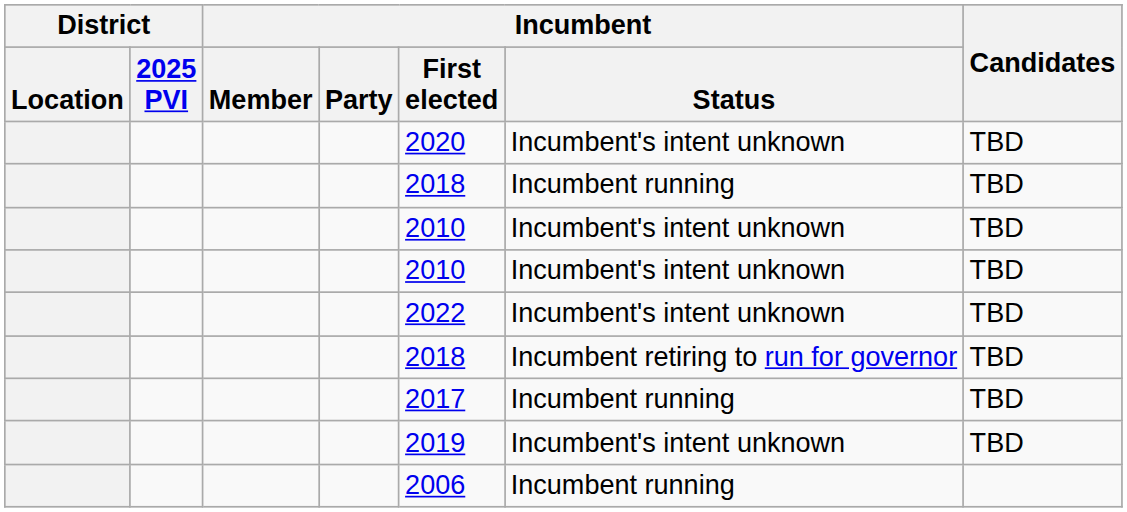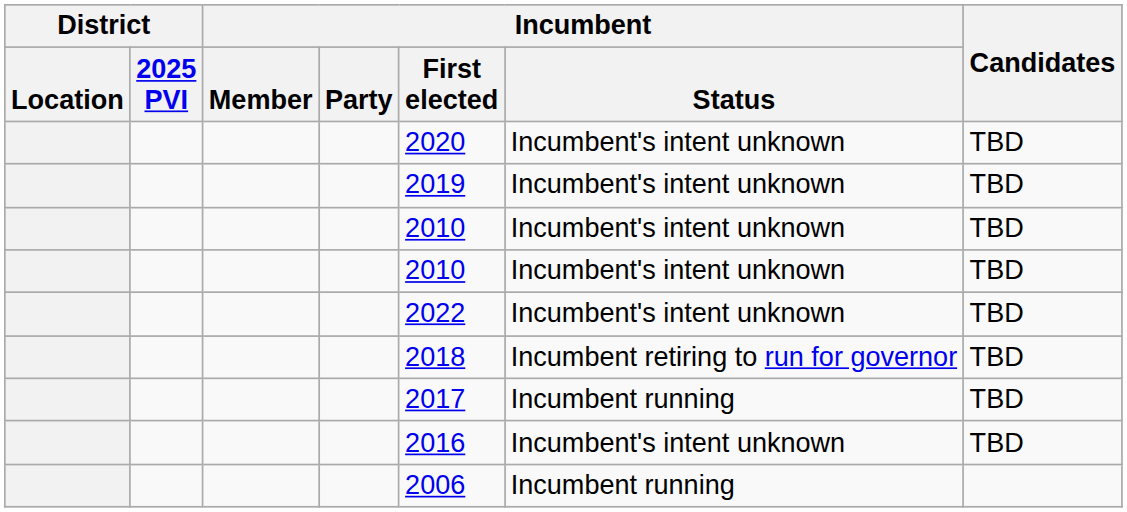(435, 185) 2018 -> (435, 185) 2019
(623, 185) Incumbent running -> (678, 185) Incumbent's intent unknown
(435, 442) 2019 -> (435, 442) 2016
